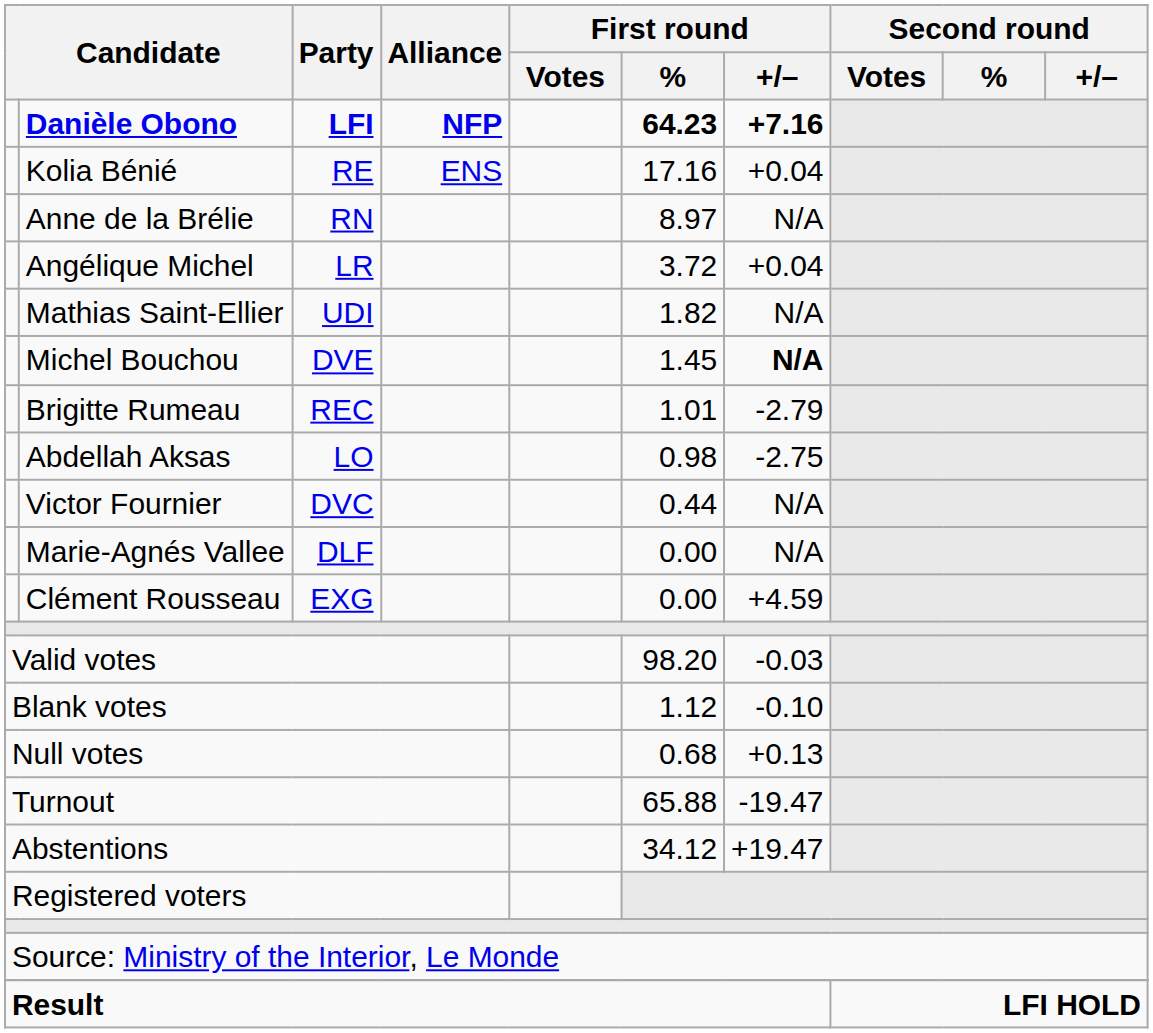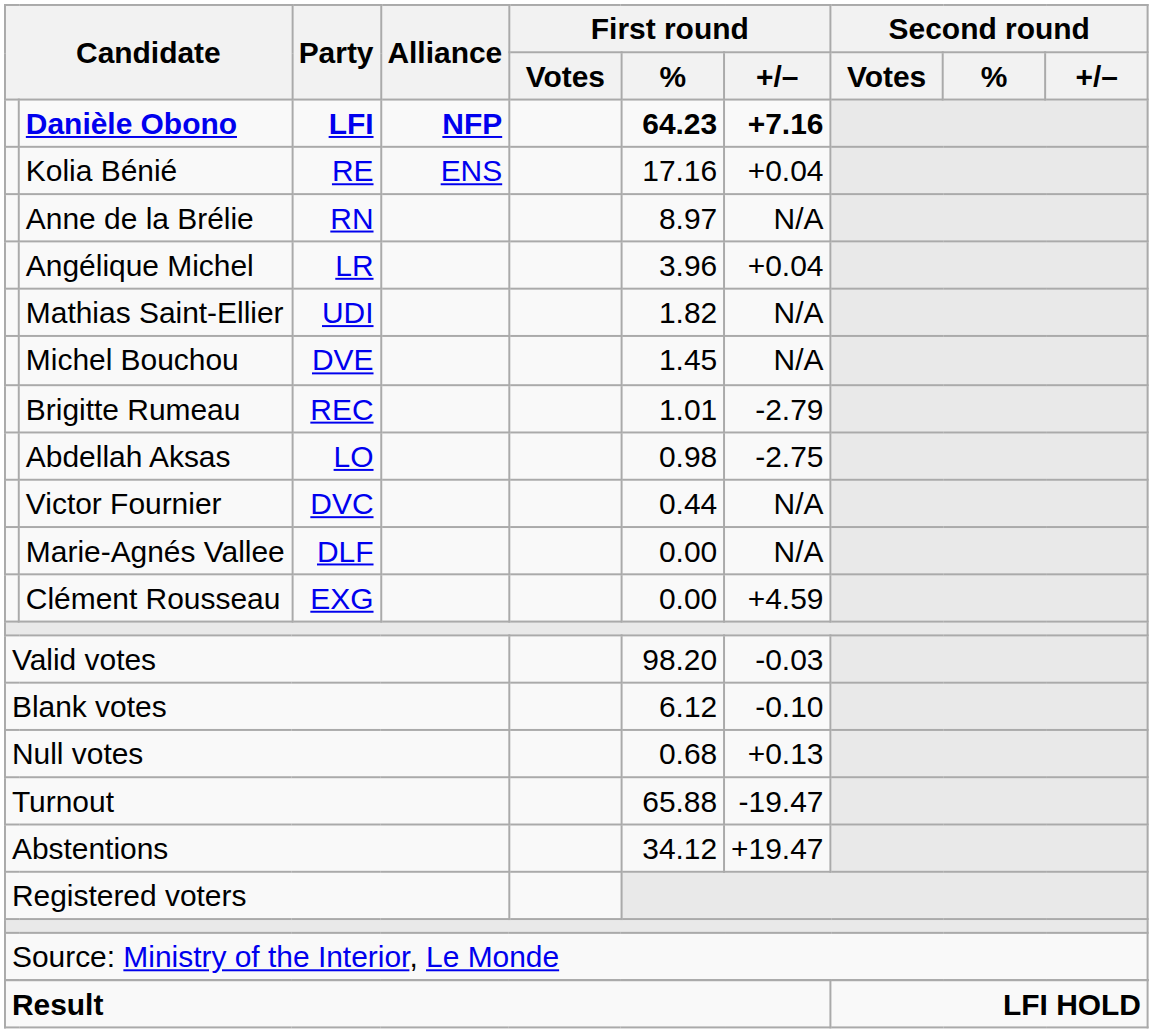(688, 266) 3.72 -> (688, 266) 3.96
(798, 361) bold -> (799, 361) normal
(688, 706) 1.12 -> (688, 706) 6.12
